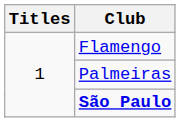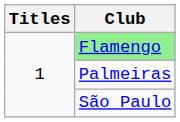(120, 47) no background -> (120, 47) lightgreen background
(125, 103) bold -> (125, 103) normal
